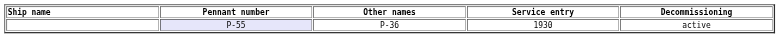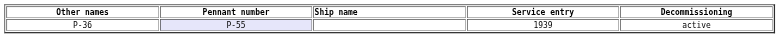columns swapped: (29, 12) <-> (390, 12)
(543, 25) 1930 -> (543, 25) 1939
